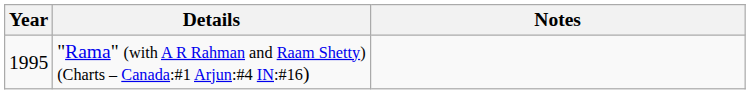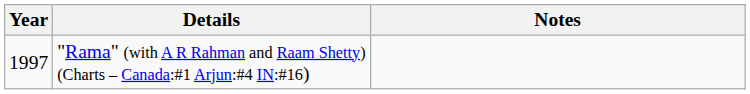(29, 61) 1995 -> (29, 61) 1997
